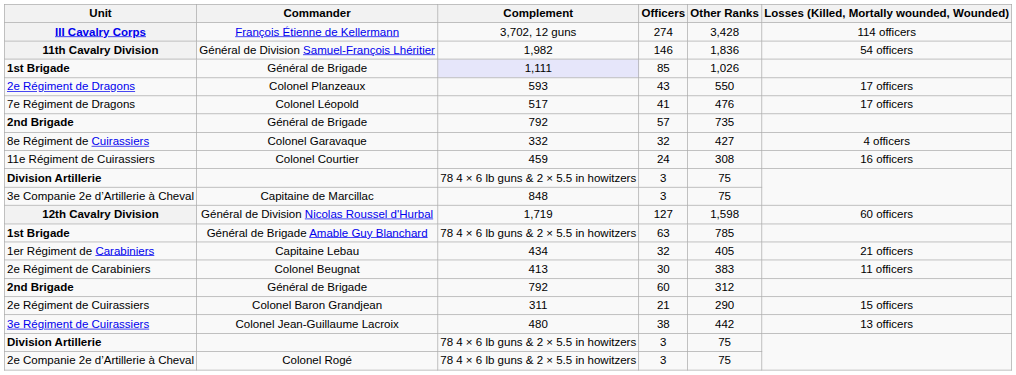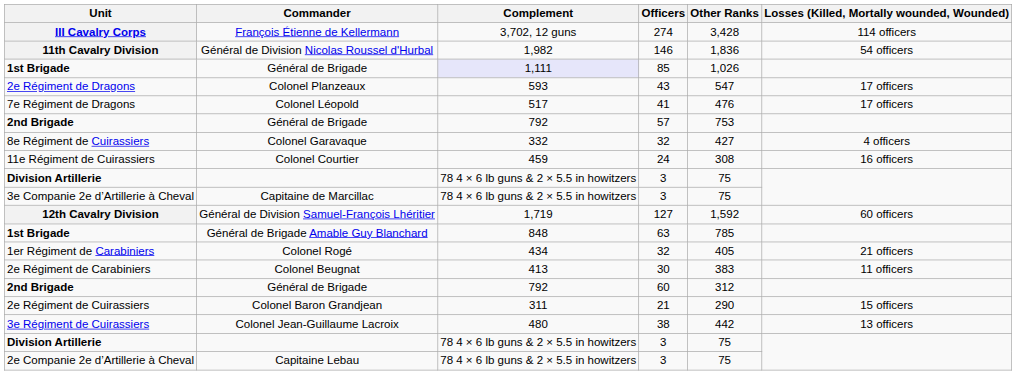(317, 50) Général de Division Samuel-François Lhéritier -> (317, 50) Général de Division Nicolas Roussel d'Hurbal
(725, 86) 550 -> (725, 86) 547
(725, 123) 735 -> (725, 123) 753
(538, 196) 848 -> (538, 196) 78 4 × 6 lb guns & 2 × 5.5 in howitzers
(317, 214) Général de Division Nicolas Roussel d'Hurbal -> (317, 214) Général de Division Samuel-François Lhéritier
(725, 214) 1,598 -> (725, 214) 1,592
(538, 232) 78 4 × 6 lb guns & 2 × 5.5 in howitzers -> (538, 232) 848
(317, 251) Capitaine Lebau -> (317, 251) Colonel Rogé
(317, 360) Colonel Rogé -> (317, 360) Capitaine Lebau
